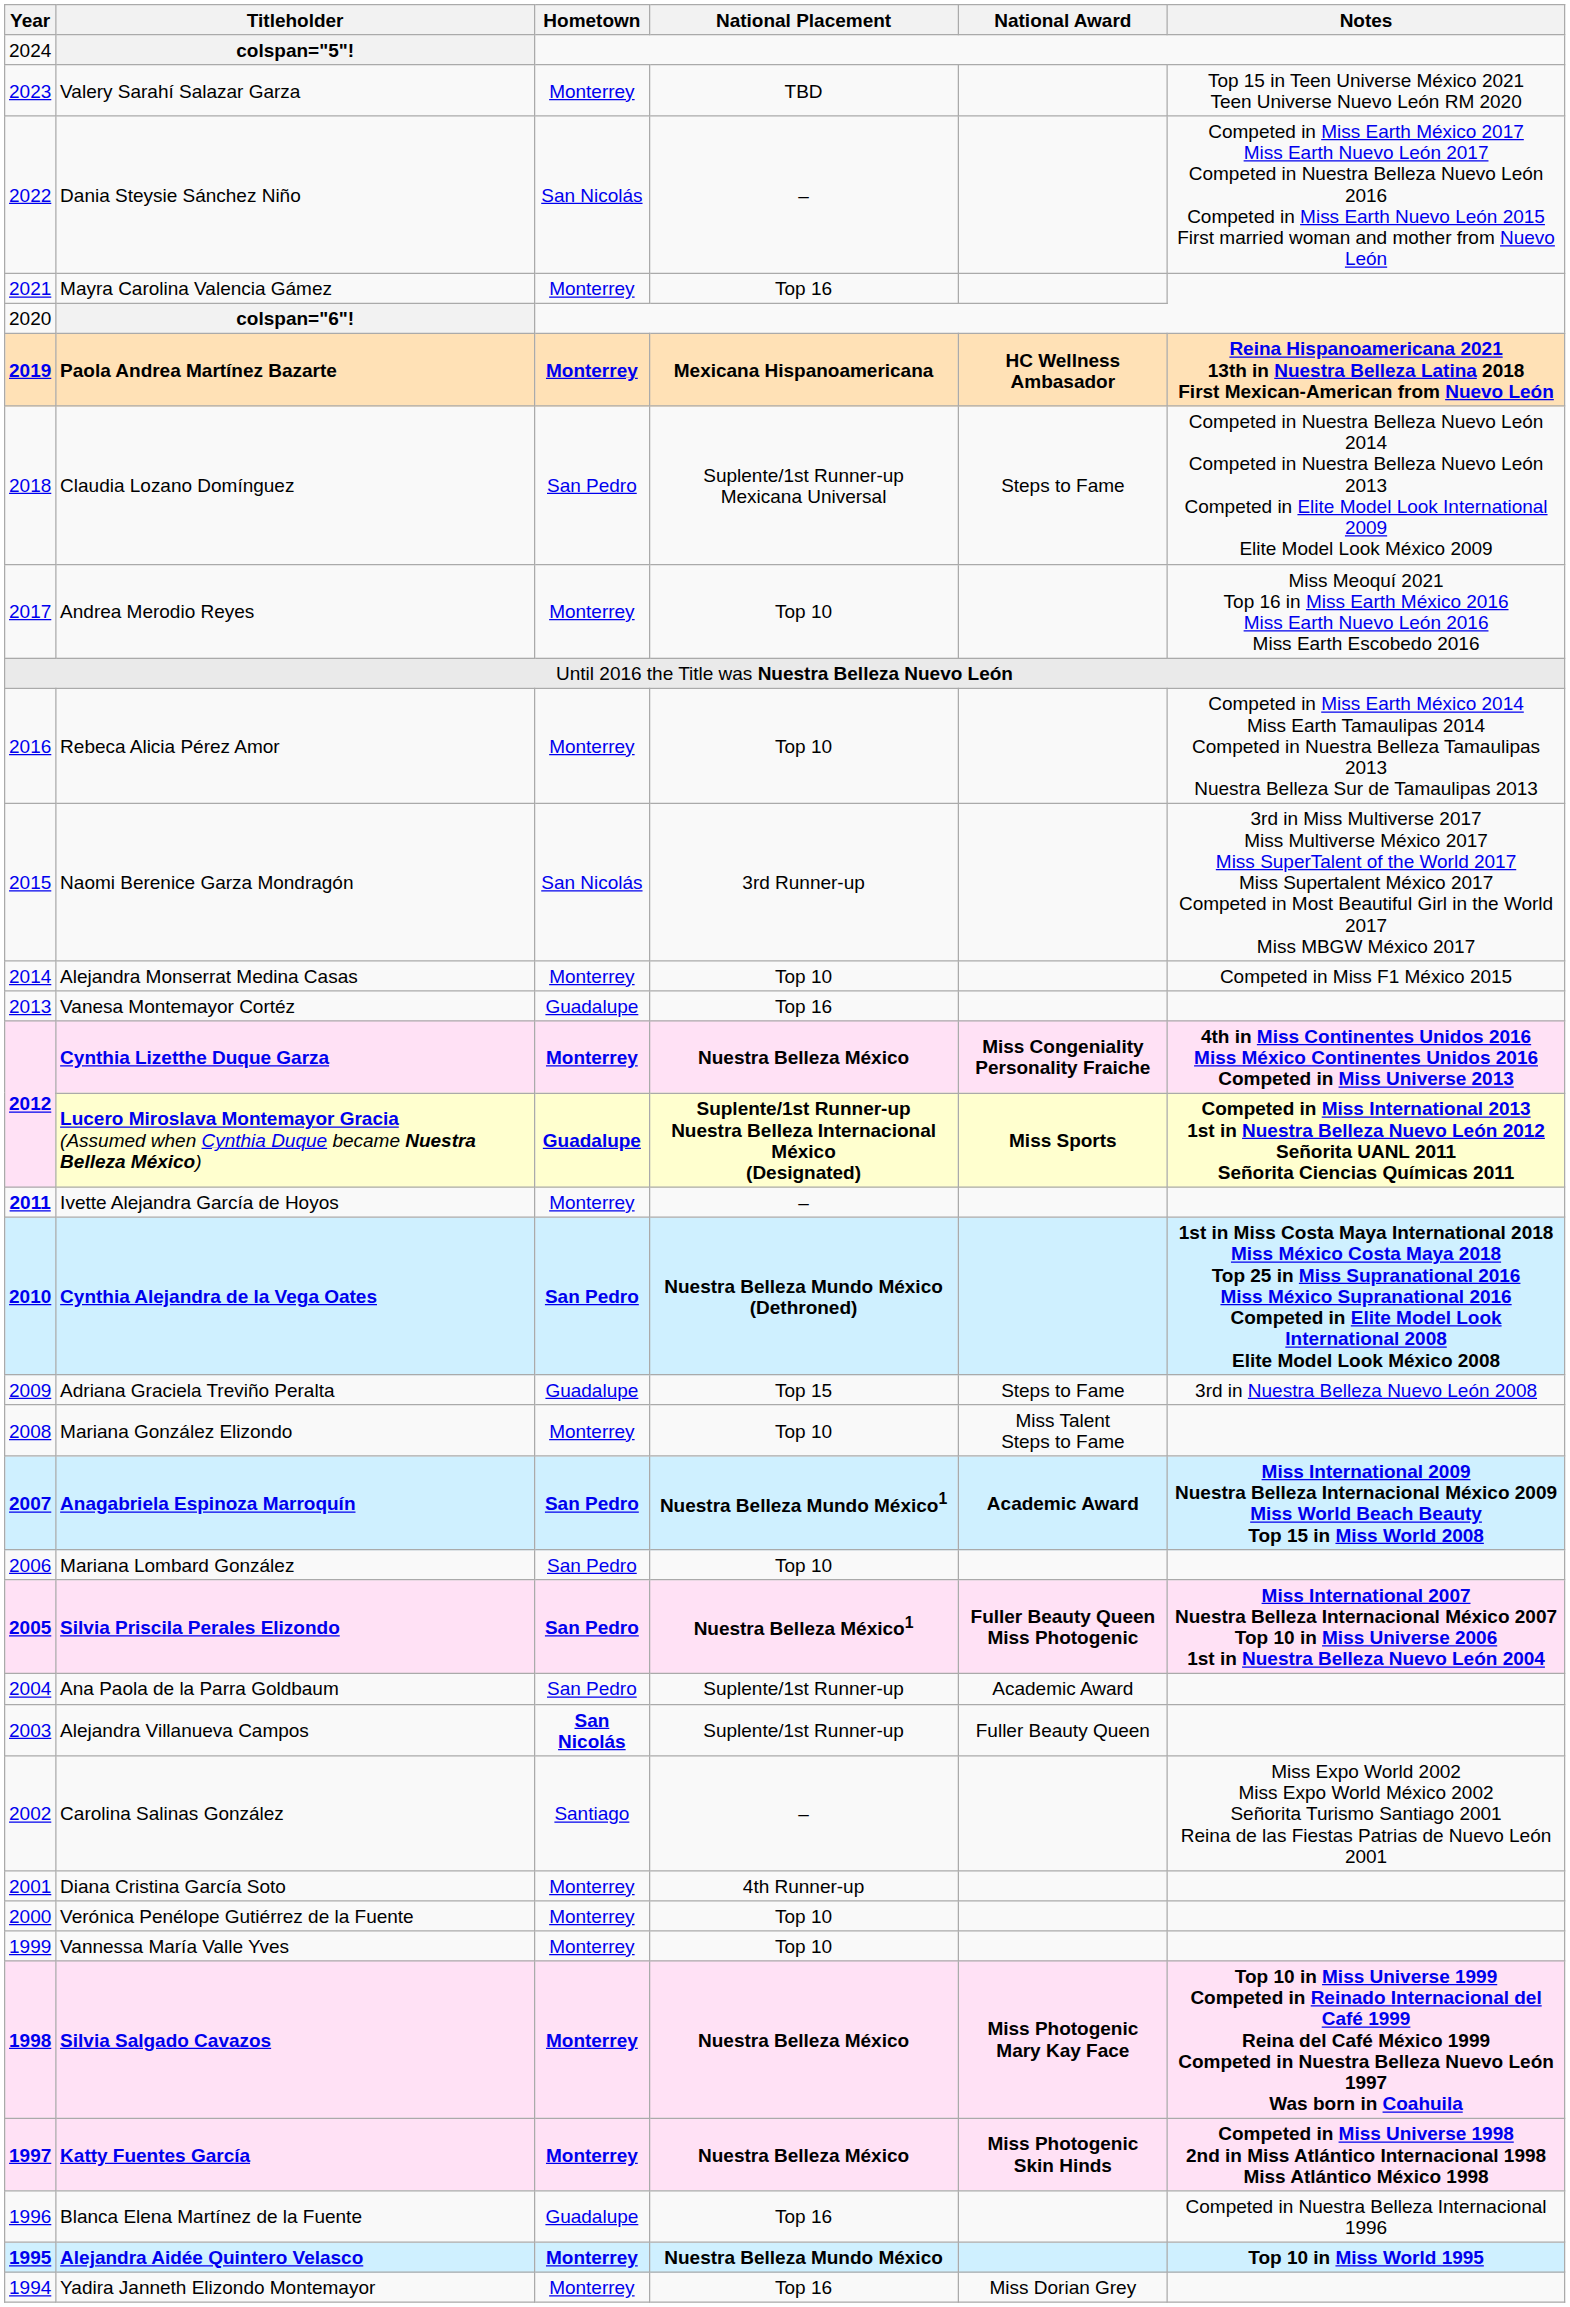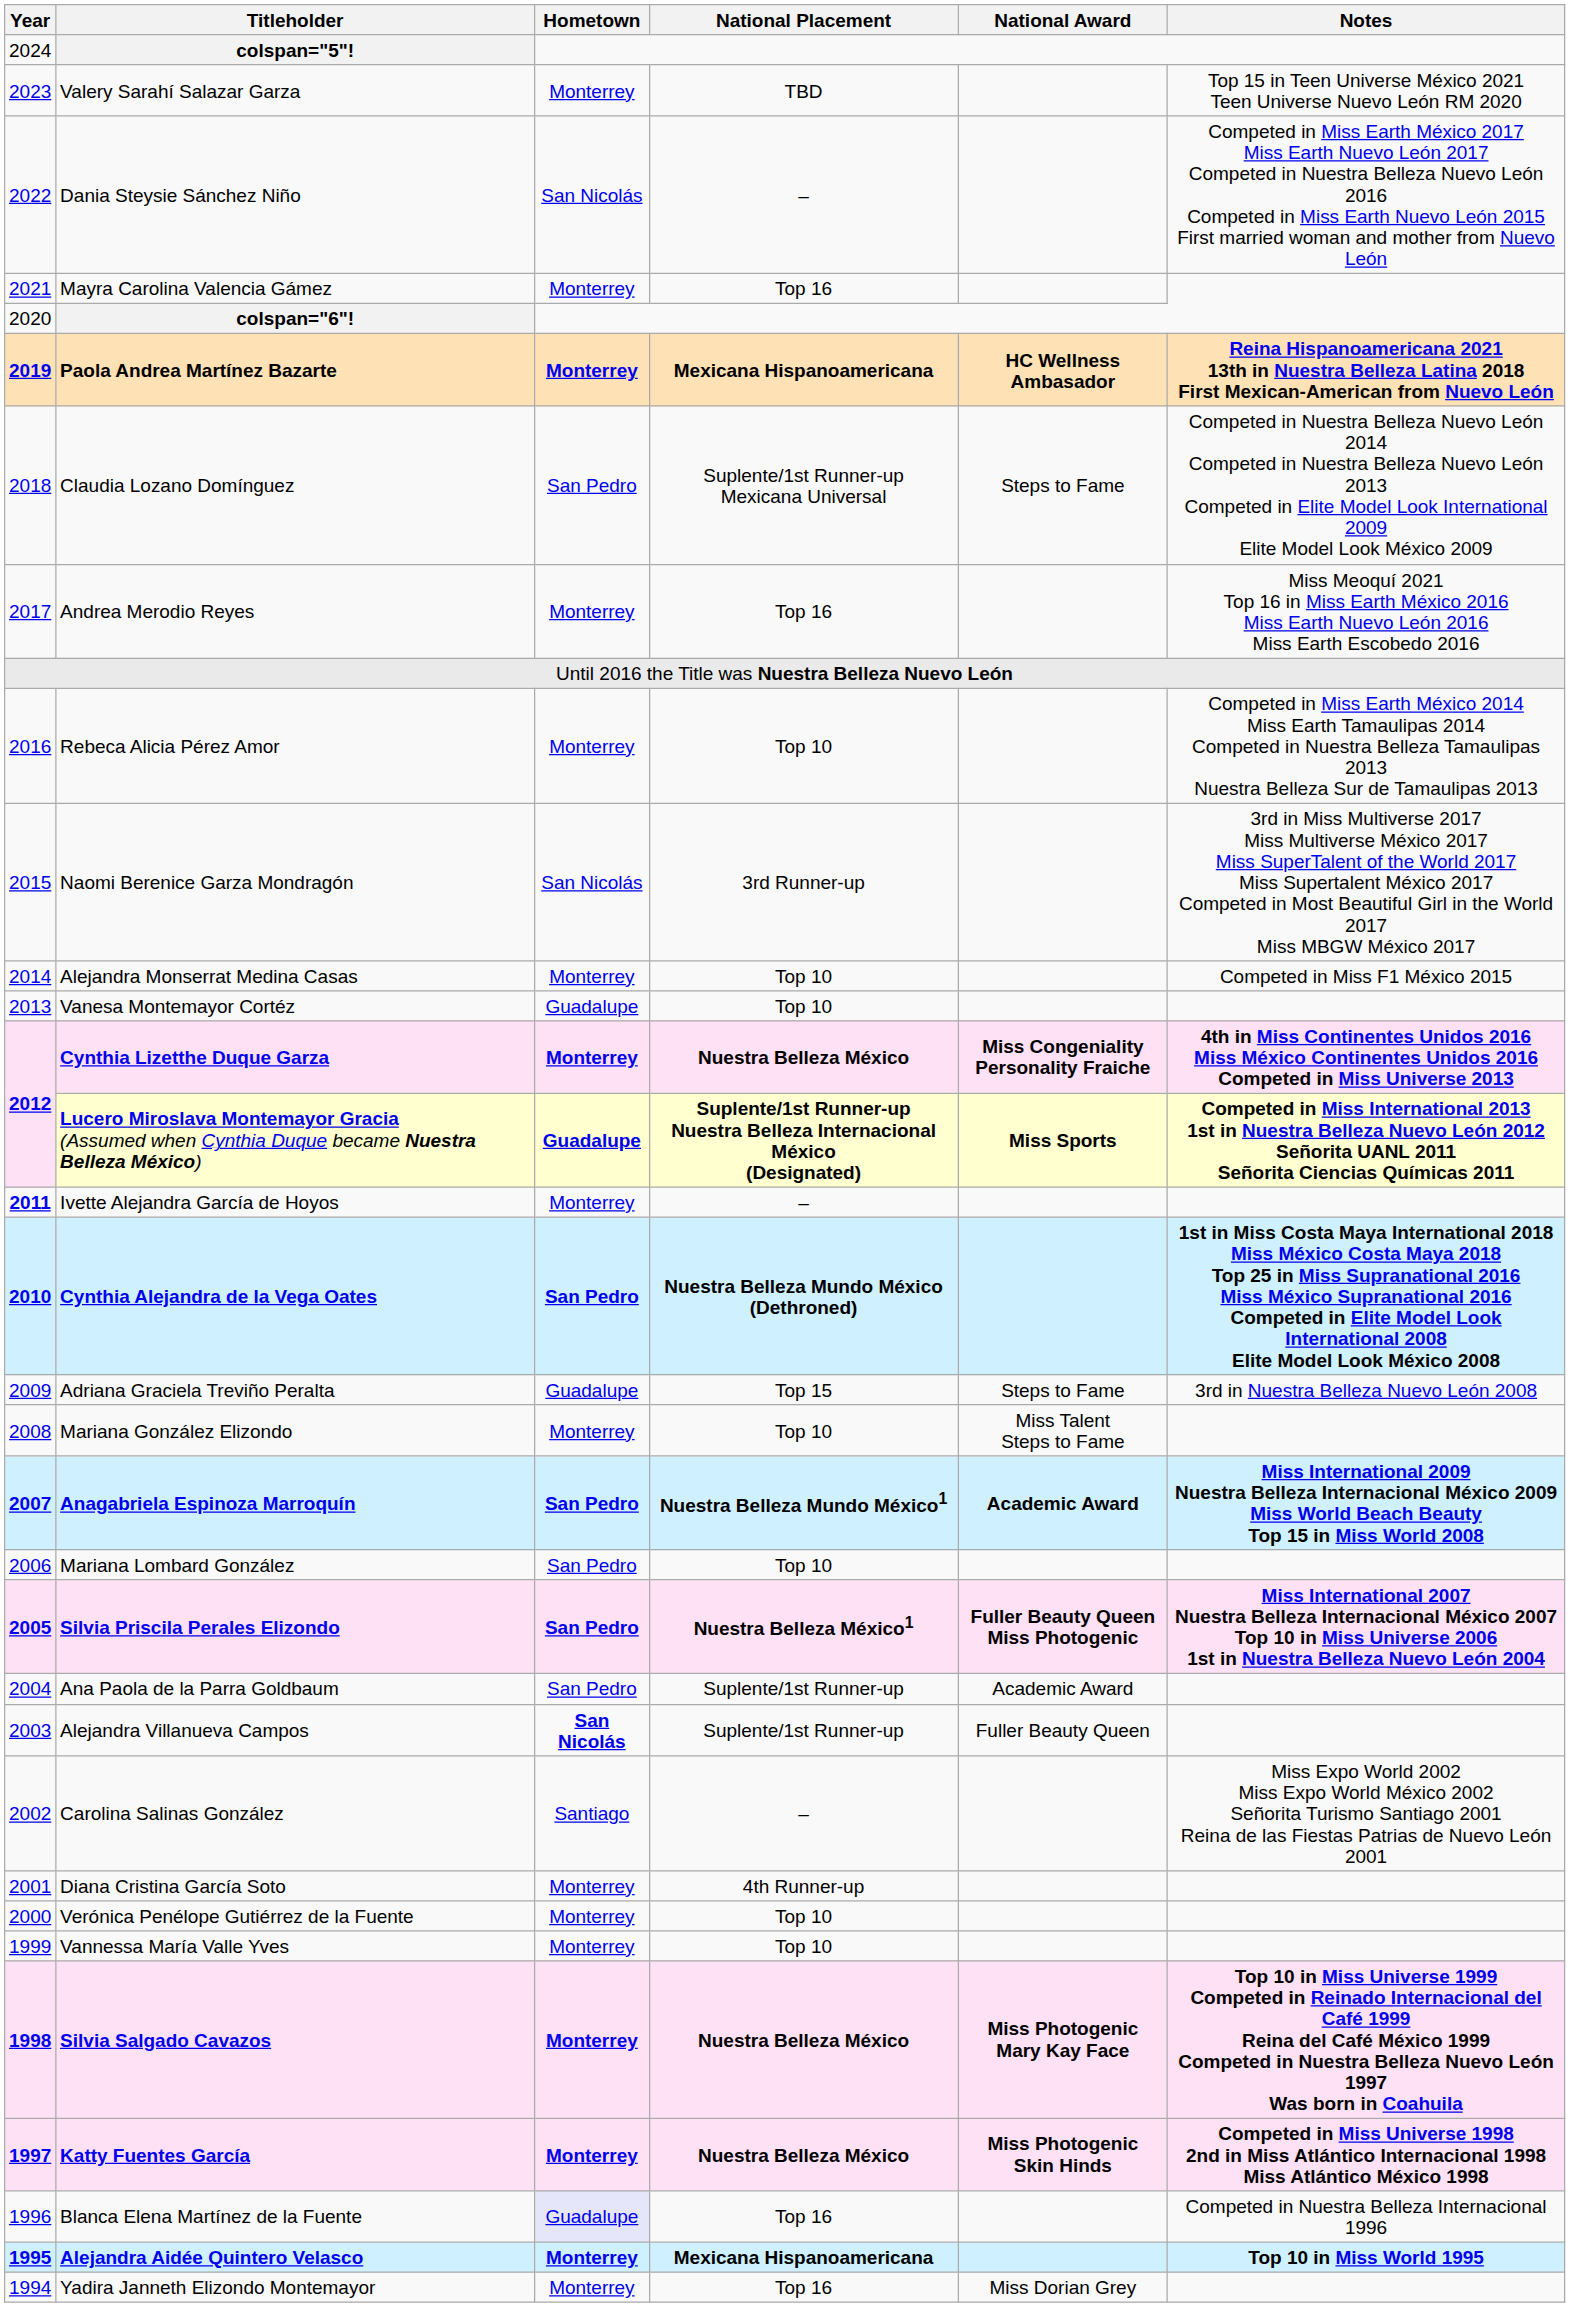(804, 611) Top 10 -> (804, 611) Top 16
(804, 1006) Top 16 -> (804, 1006) Top 10
(592, 2217) no background -> (592, 2217) lavender background
(804, 2257) Nuestra Belleza Mundo México -> (804, 2257) Mexicana Hispanoamericana
